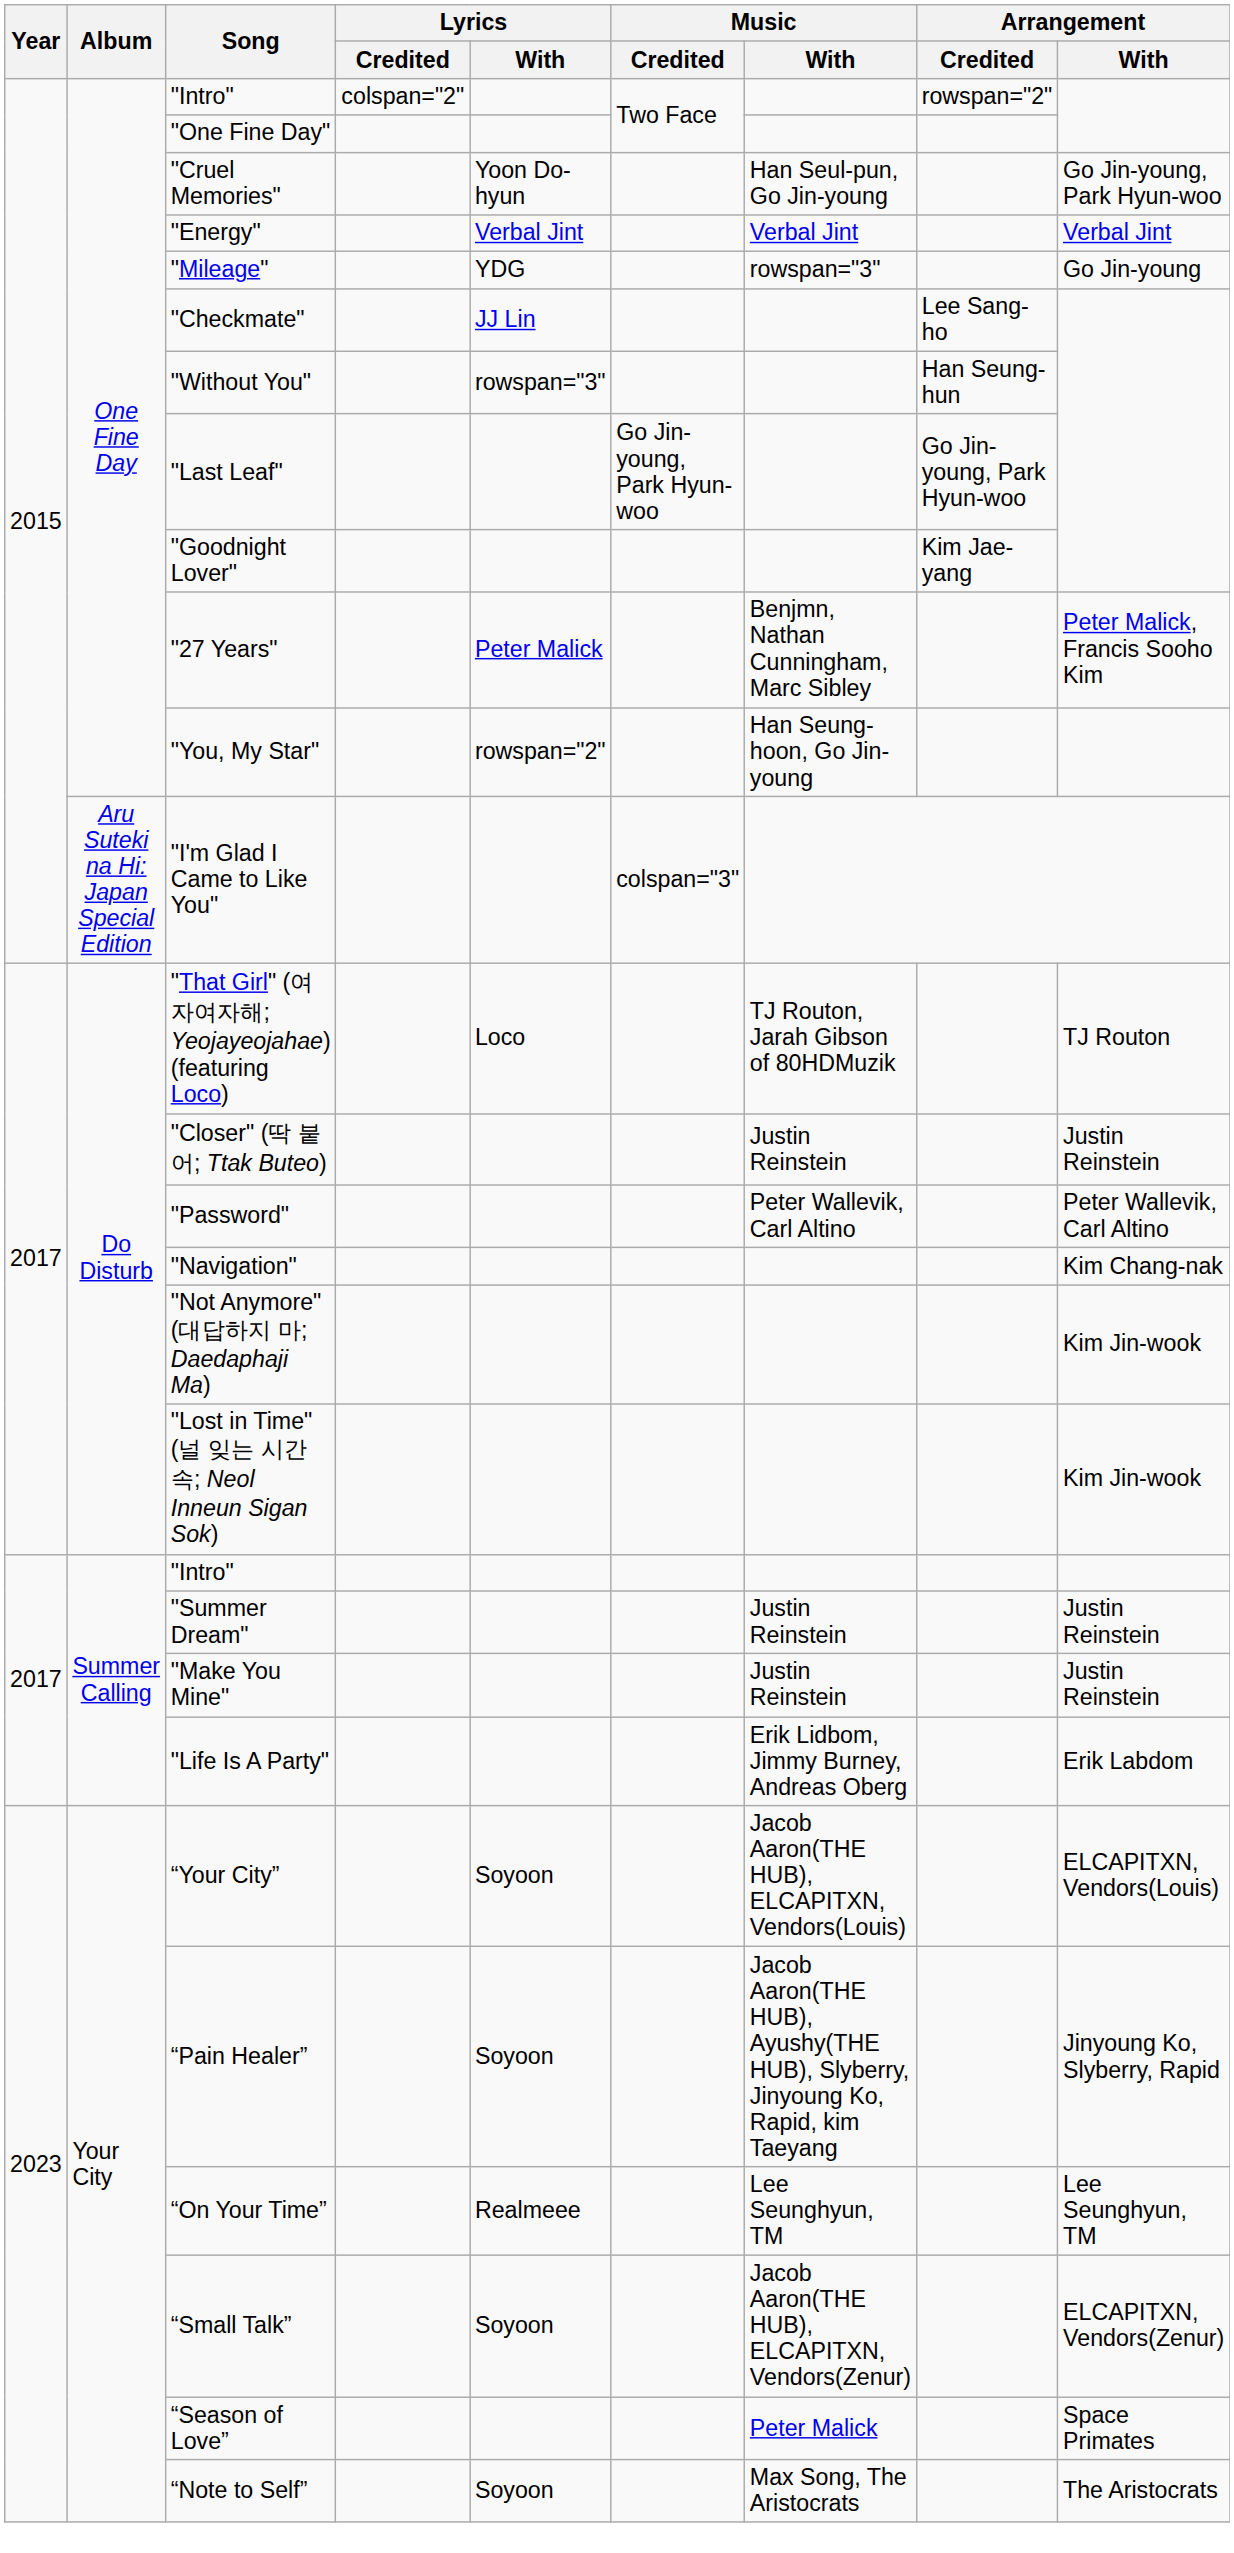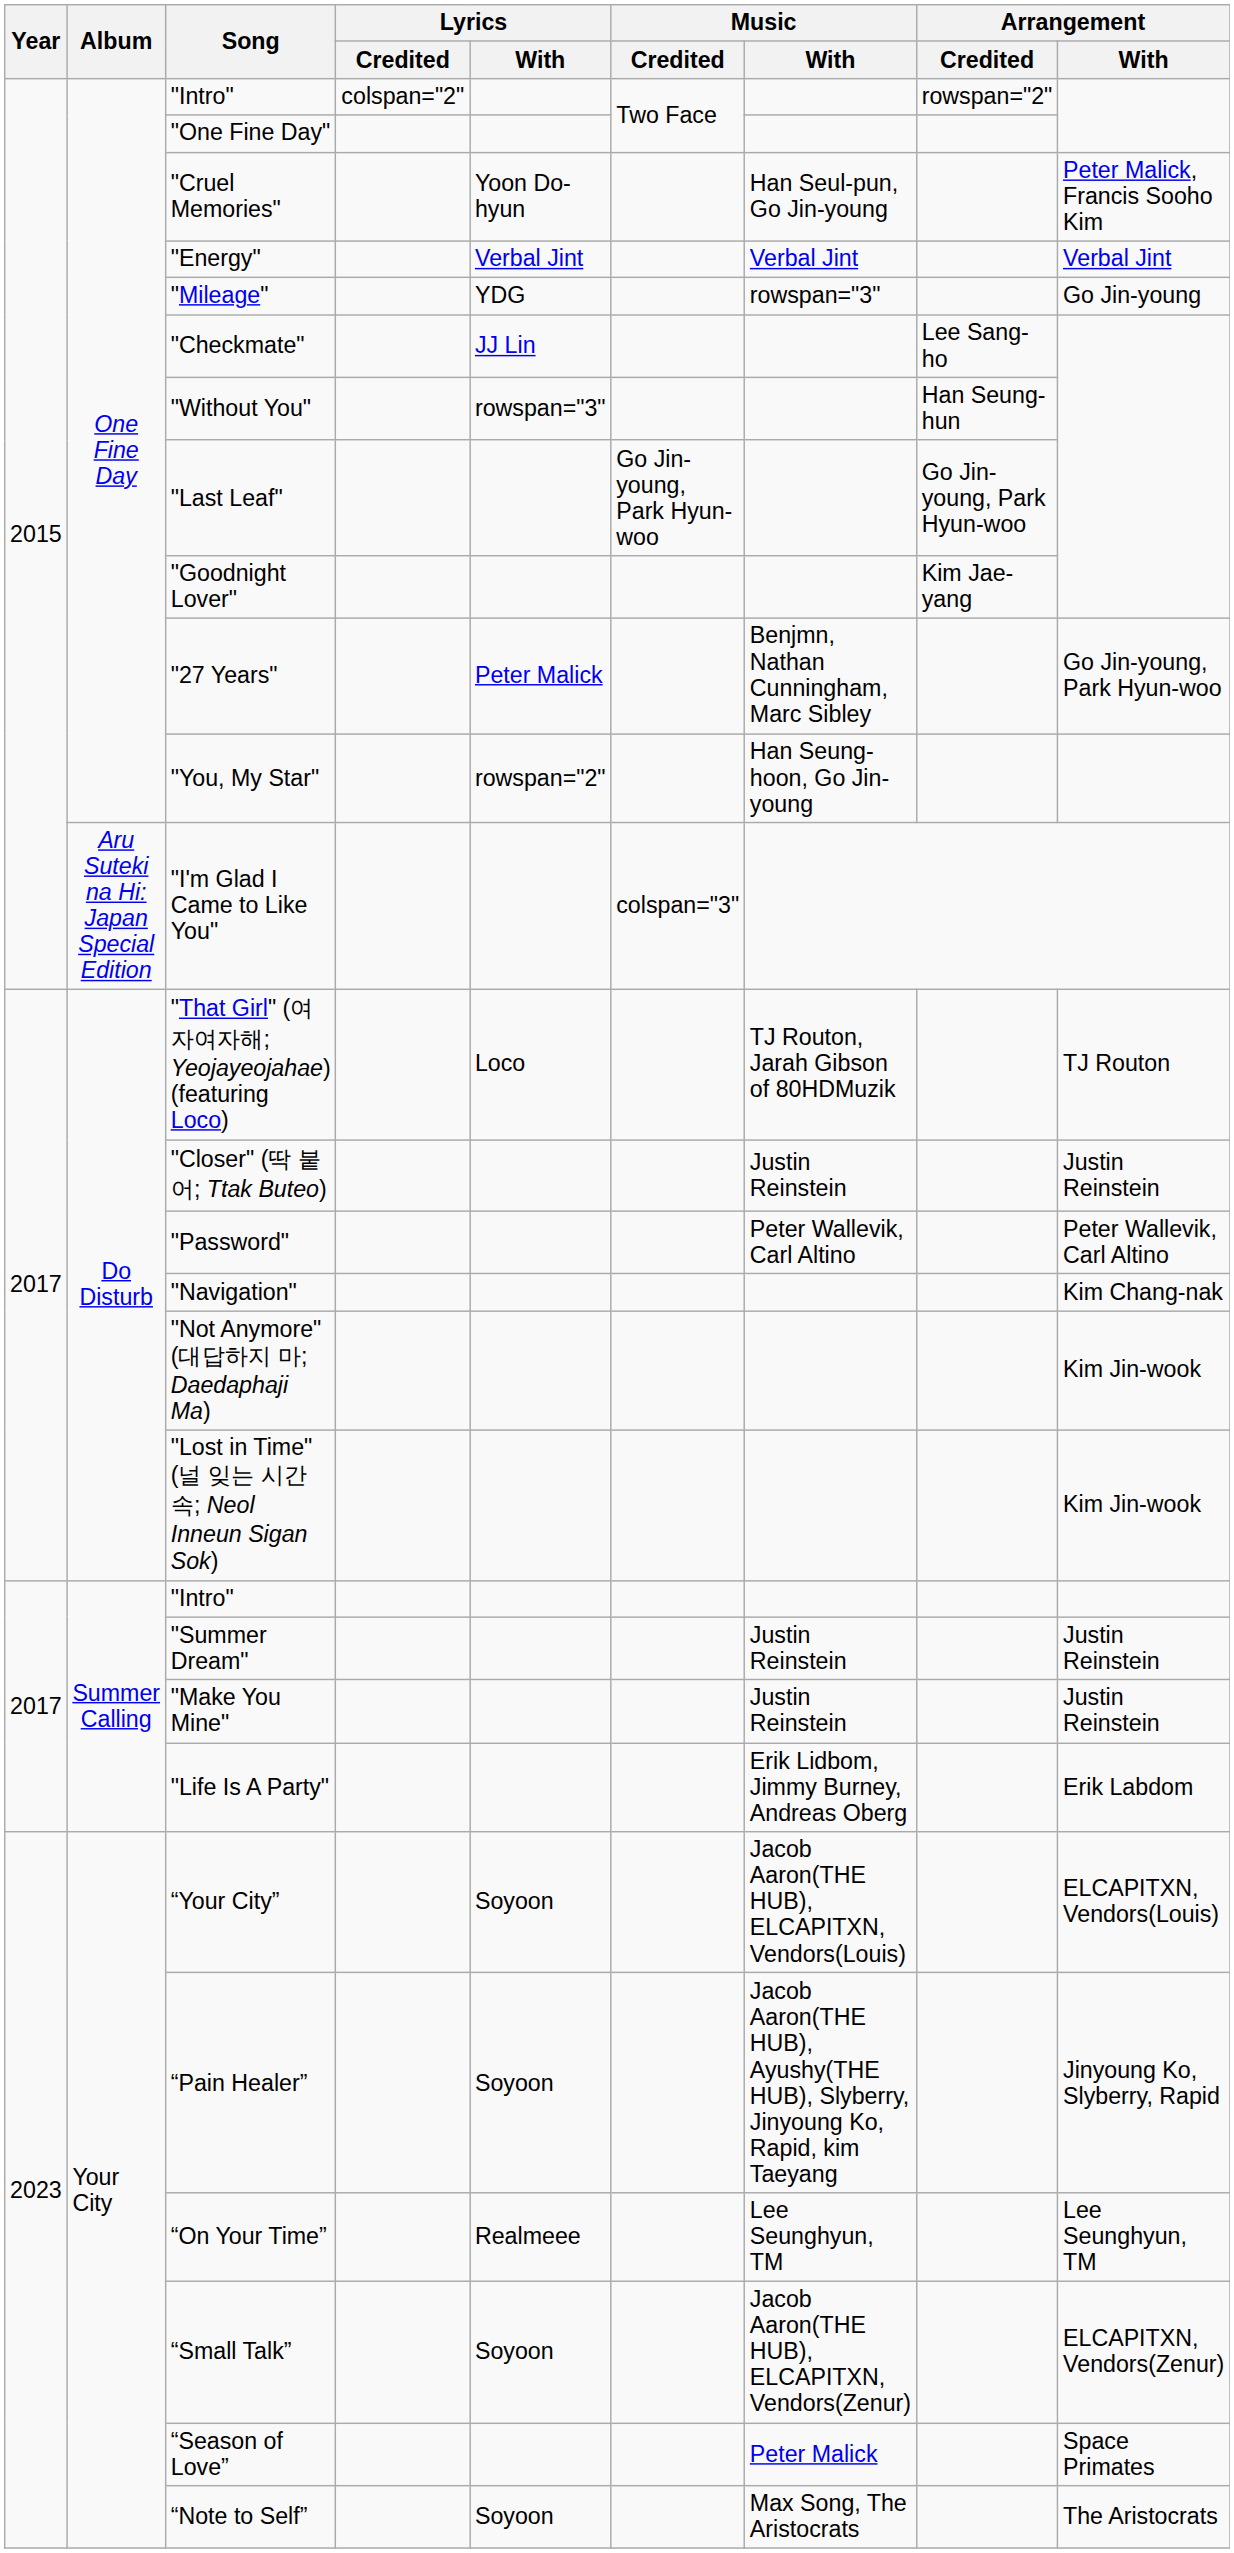(1142, 183) Go Jin-young, Park Hyun-woo -> (1138, 196) Peter Malick, Francis Sooho Kim
(1138, 649) Peter Malick, Francis Sooho Kim -> (1142, 675) Go Jin-young, Park Hyun-woo
